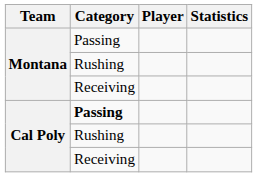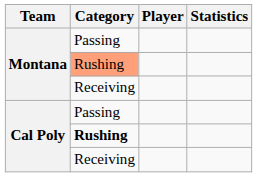(99, 64) no background -> (99, 64) lightsalmon background
(98, 111) bold -> (97, 111) normal
(99, 135) normal -> (101, 135) bold
